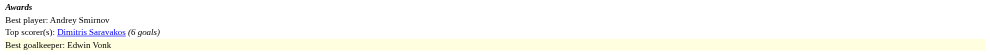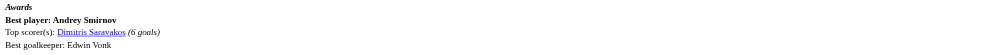(57, 20) normal -> (61, 20) bold
(58, 44) lightyellow background -> (58, 44) no background
